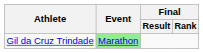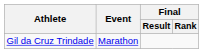(118, 41) lightgreen background -> (118, 41) no background
